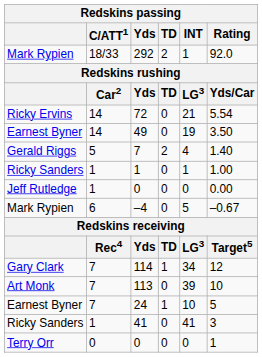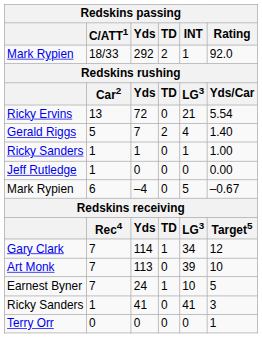(95, 114) 14 -> (95, 114) 13
- row: (45, 132)
